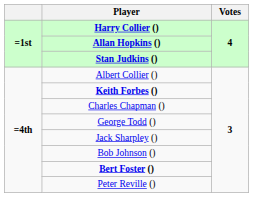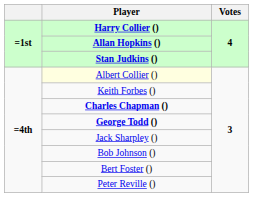(127, 75) no background -> (127, 75) lightyellow background
(127, 91) bold -> (127, 91) normal
(127, 106) normal -> (127, 106) bold
(127, 122) normal -> (127, 122) bold
(127, 169) bold -> (127, 169) normal
